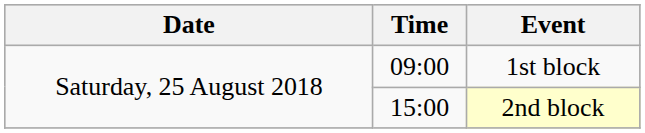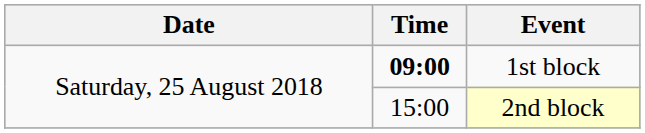(420, 66) normal -> (420, 66) bold
